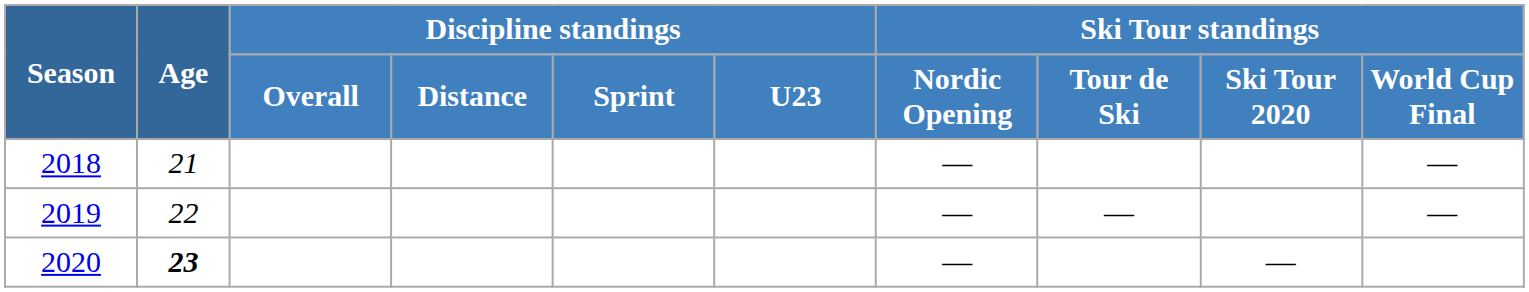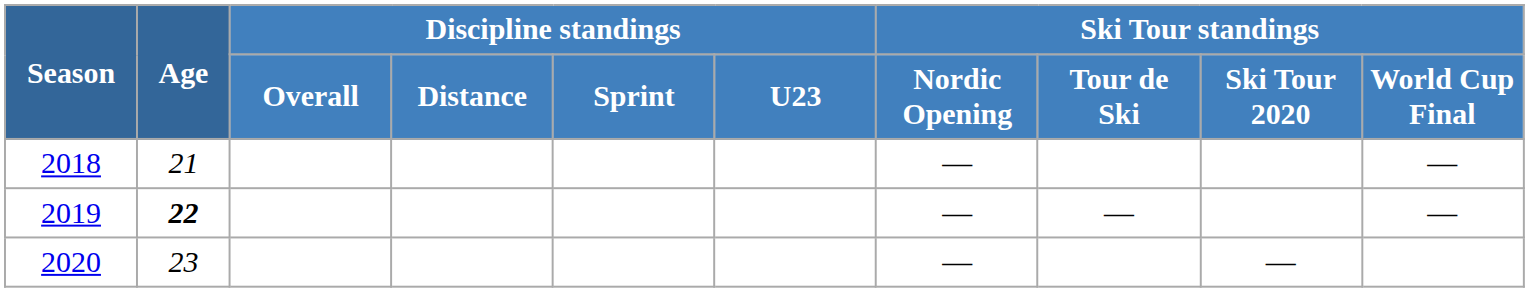(183, 212) normal -> (183, 212) bold
(183, 262) bold -> (183, 262) normal
